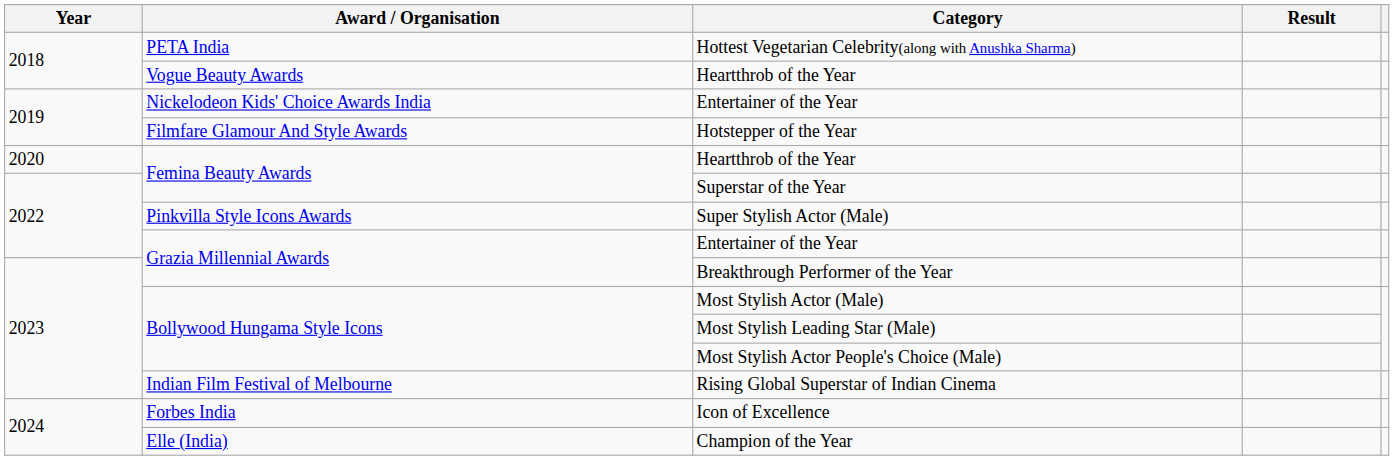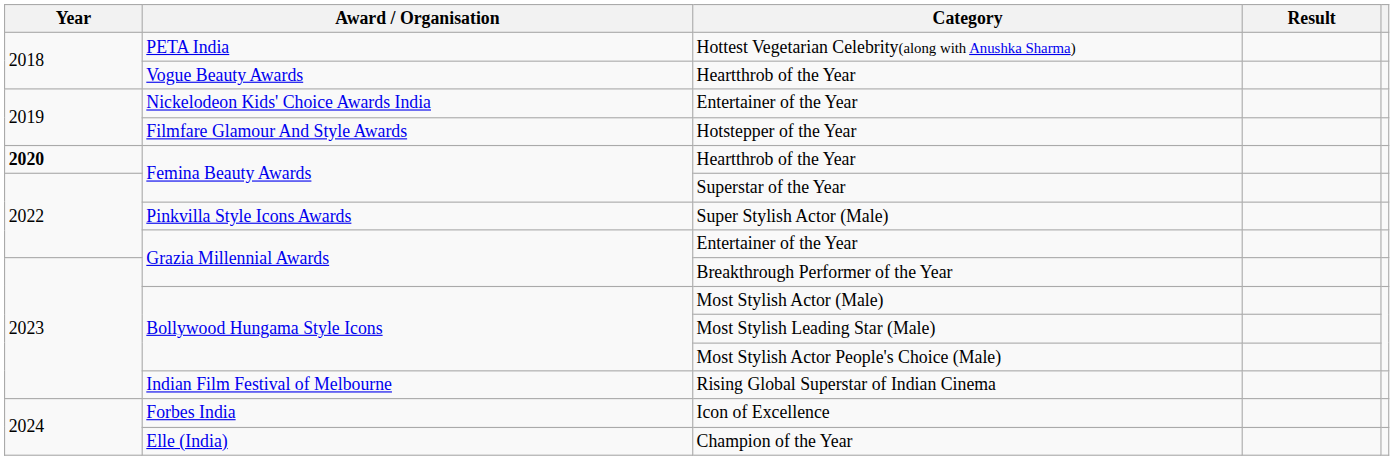(26, 159) normal -> (26, 159) bold
